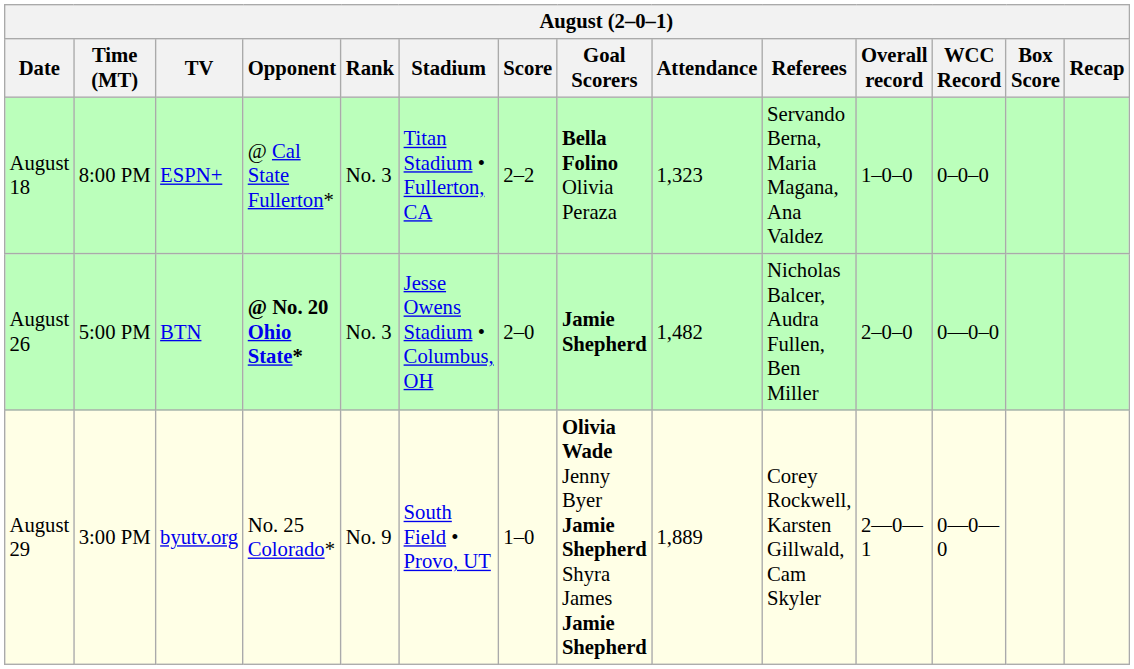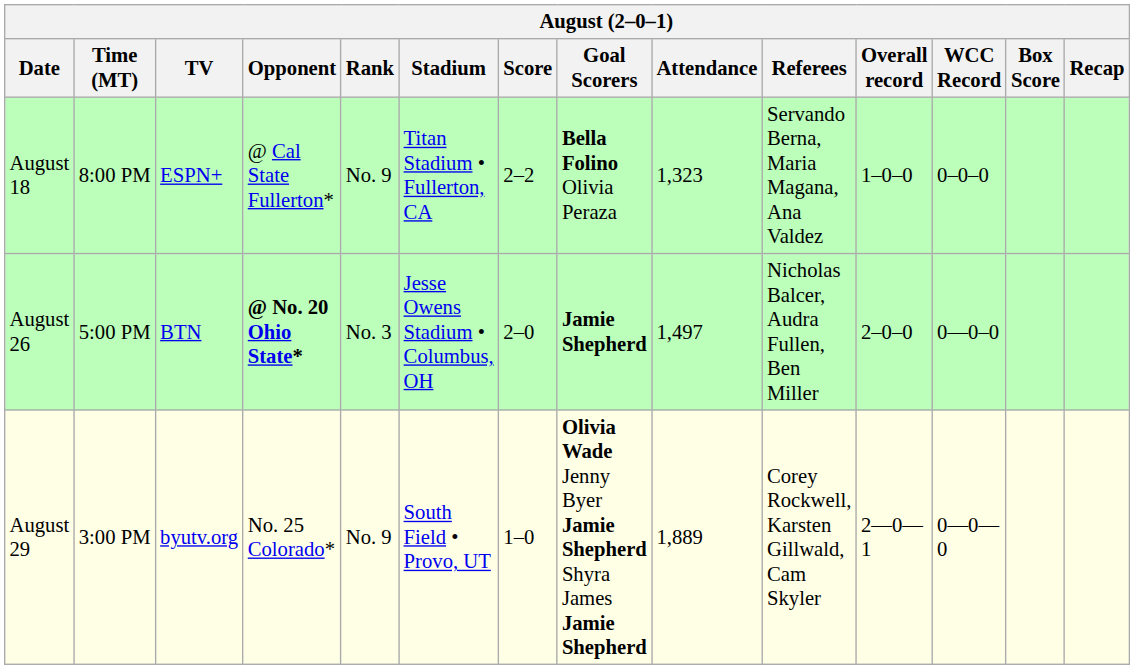(369, 175) No. 3 -> (369, 175) No. 9
(680, 331) 1,482 -> (680, 331) 1,497
